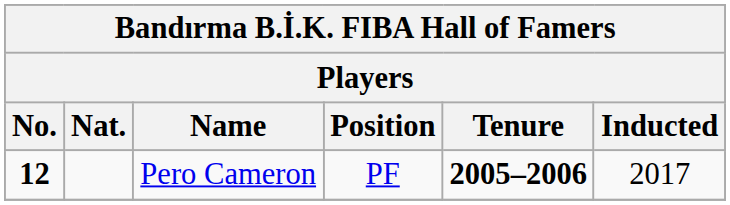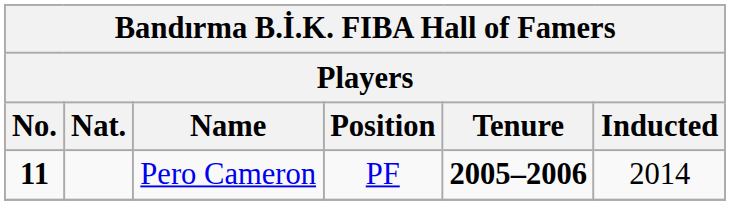(35, 174) 12 -> (35, 174) 11
(660, 174) 2017 -> (660, 174) 2014
